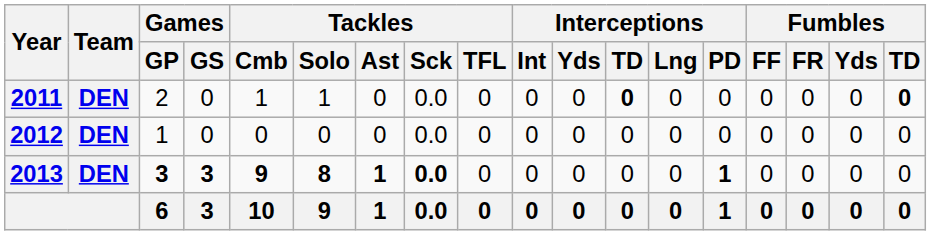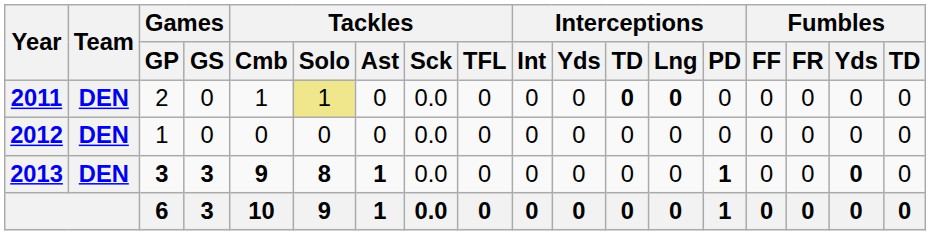(324, 98) no background -> (324, 98) khaki background
(676, 98) normal -> (676, 98) bold
(905, 98) bold -> (905, 98) normal
(431, 173) bold -> (431, 173) normal
(856, 173) normal -> (856, 173) bold
